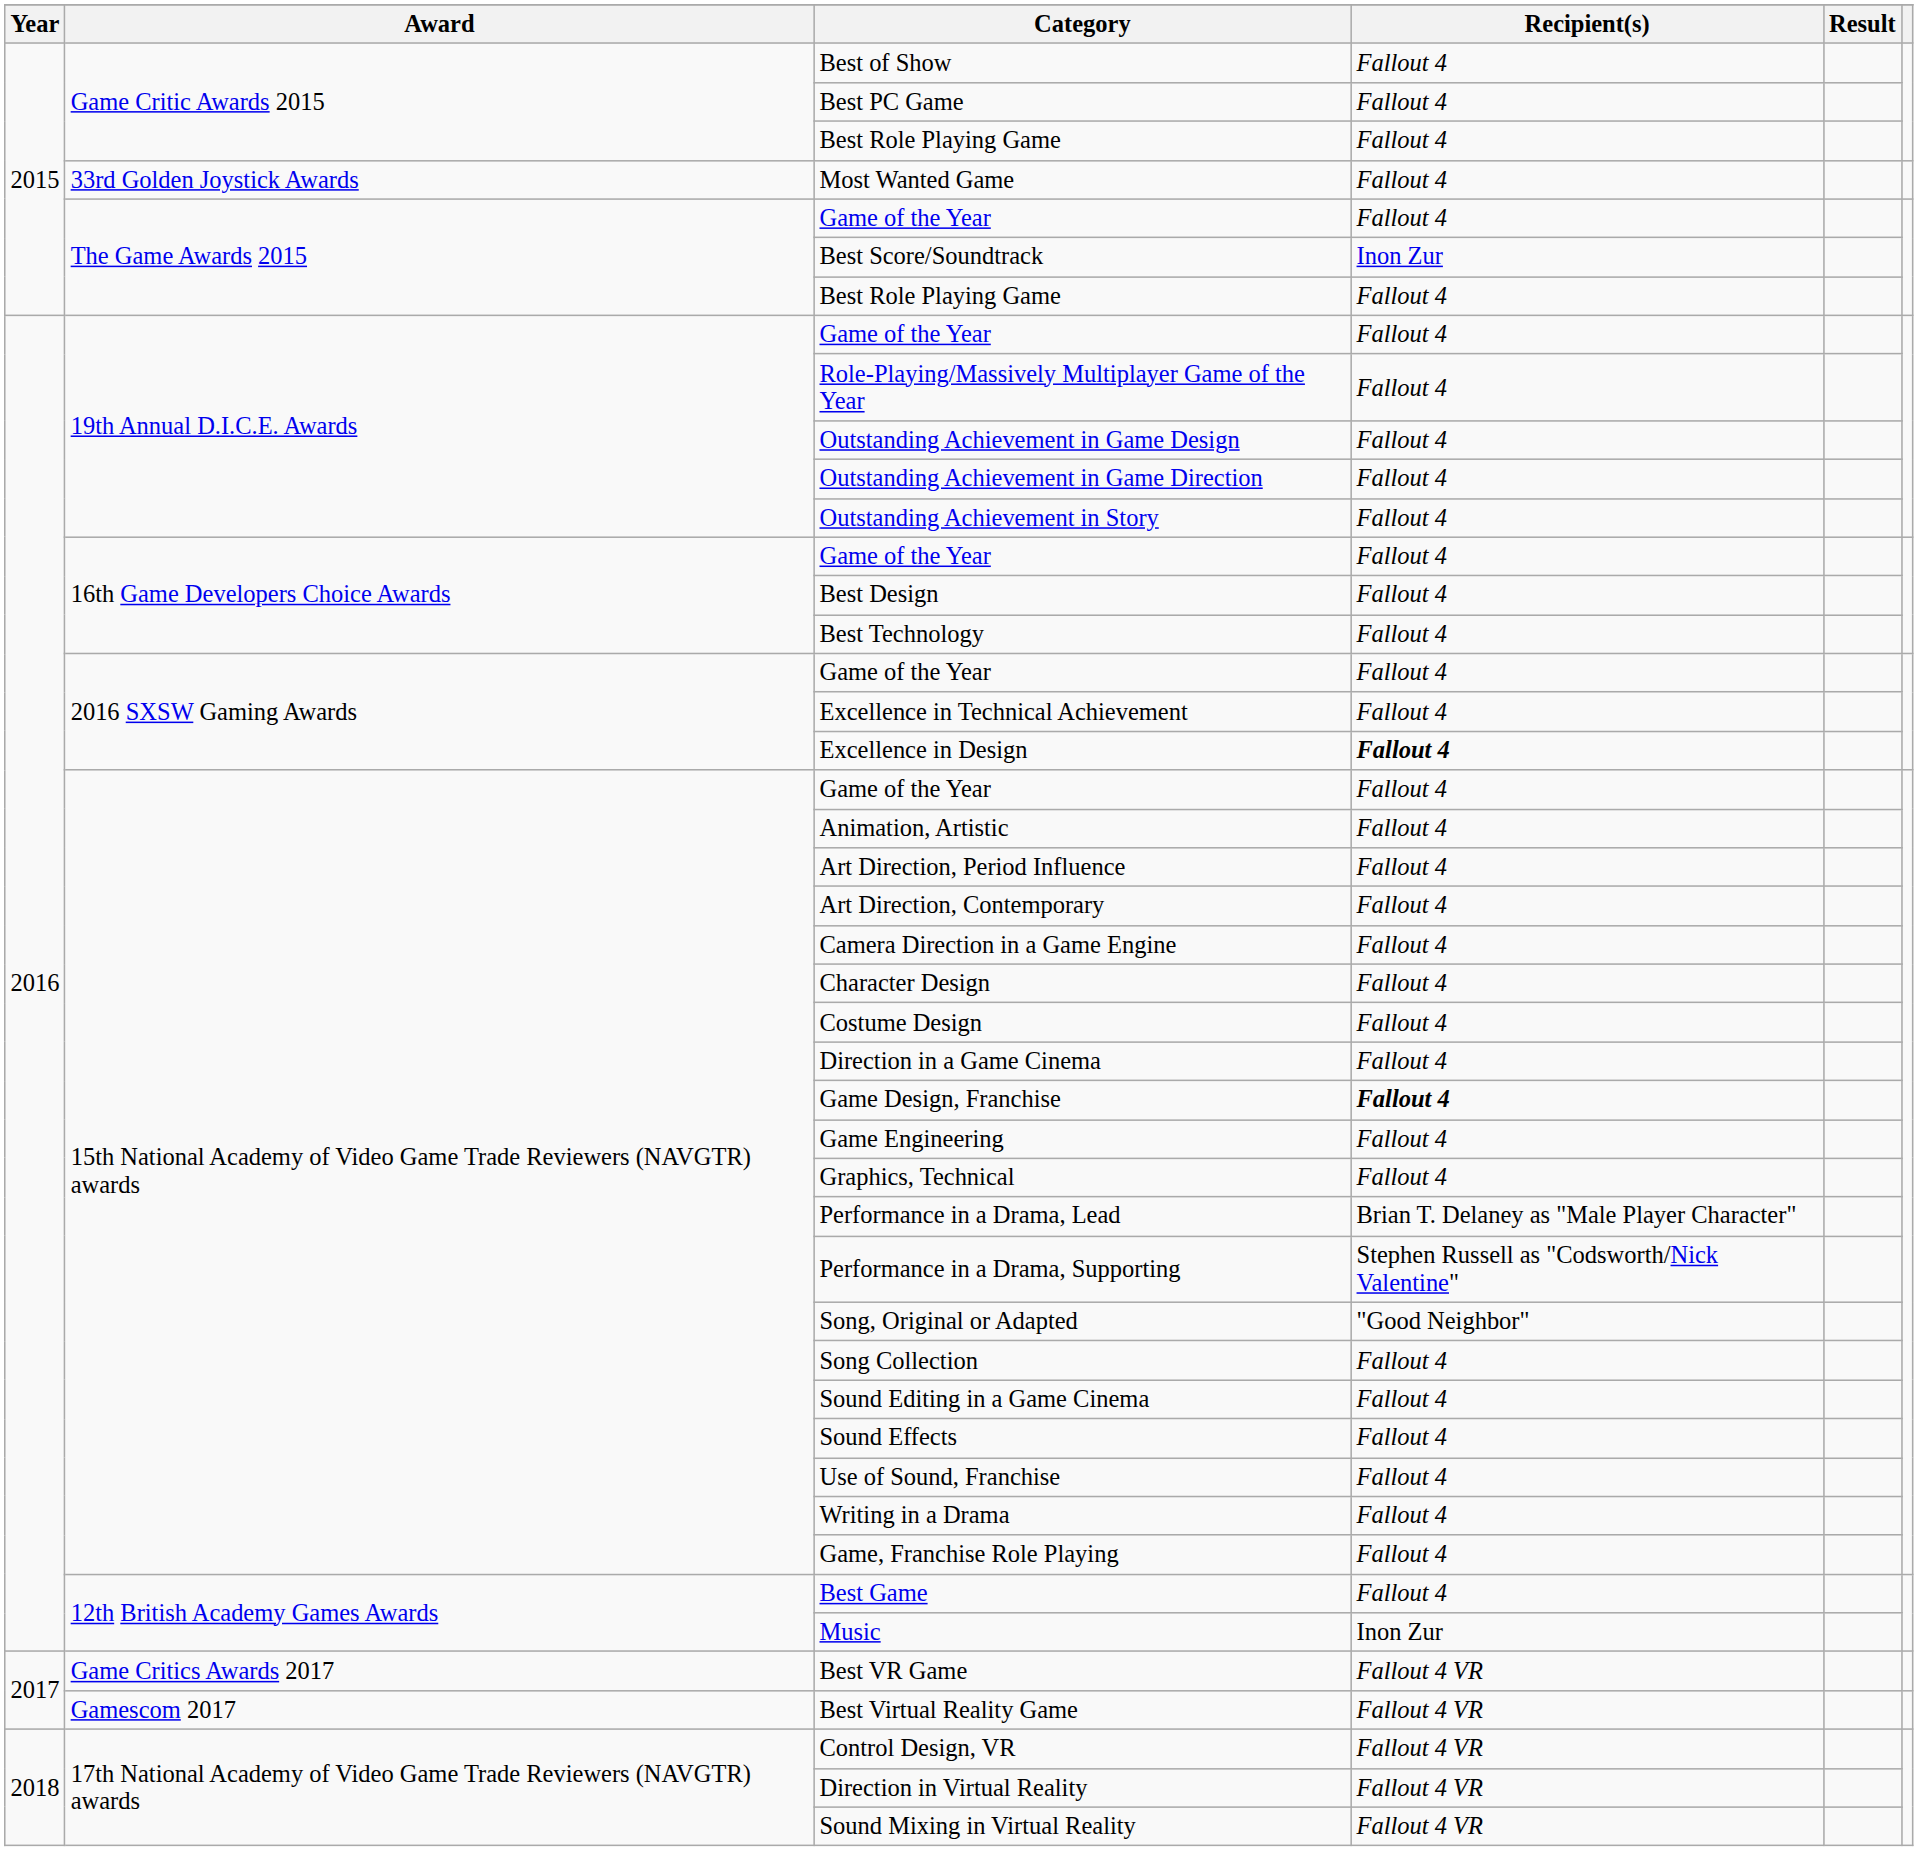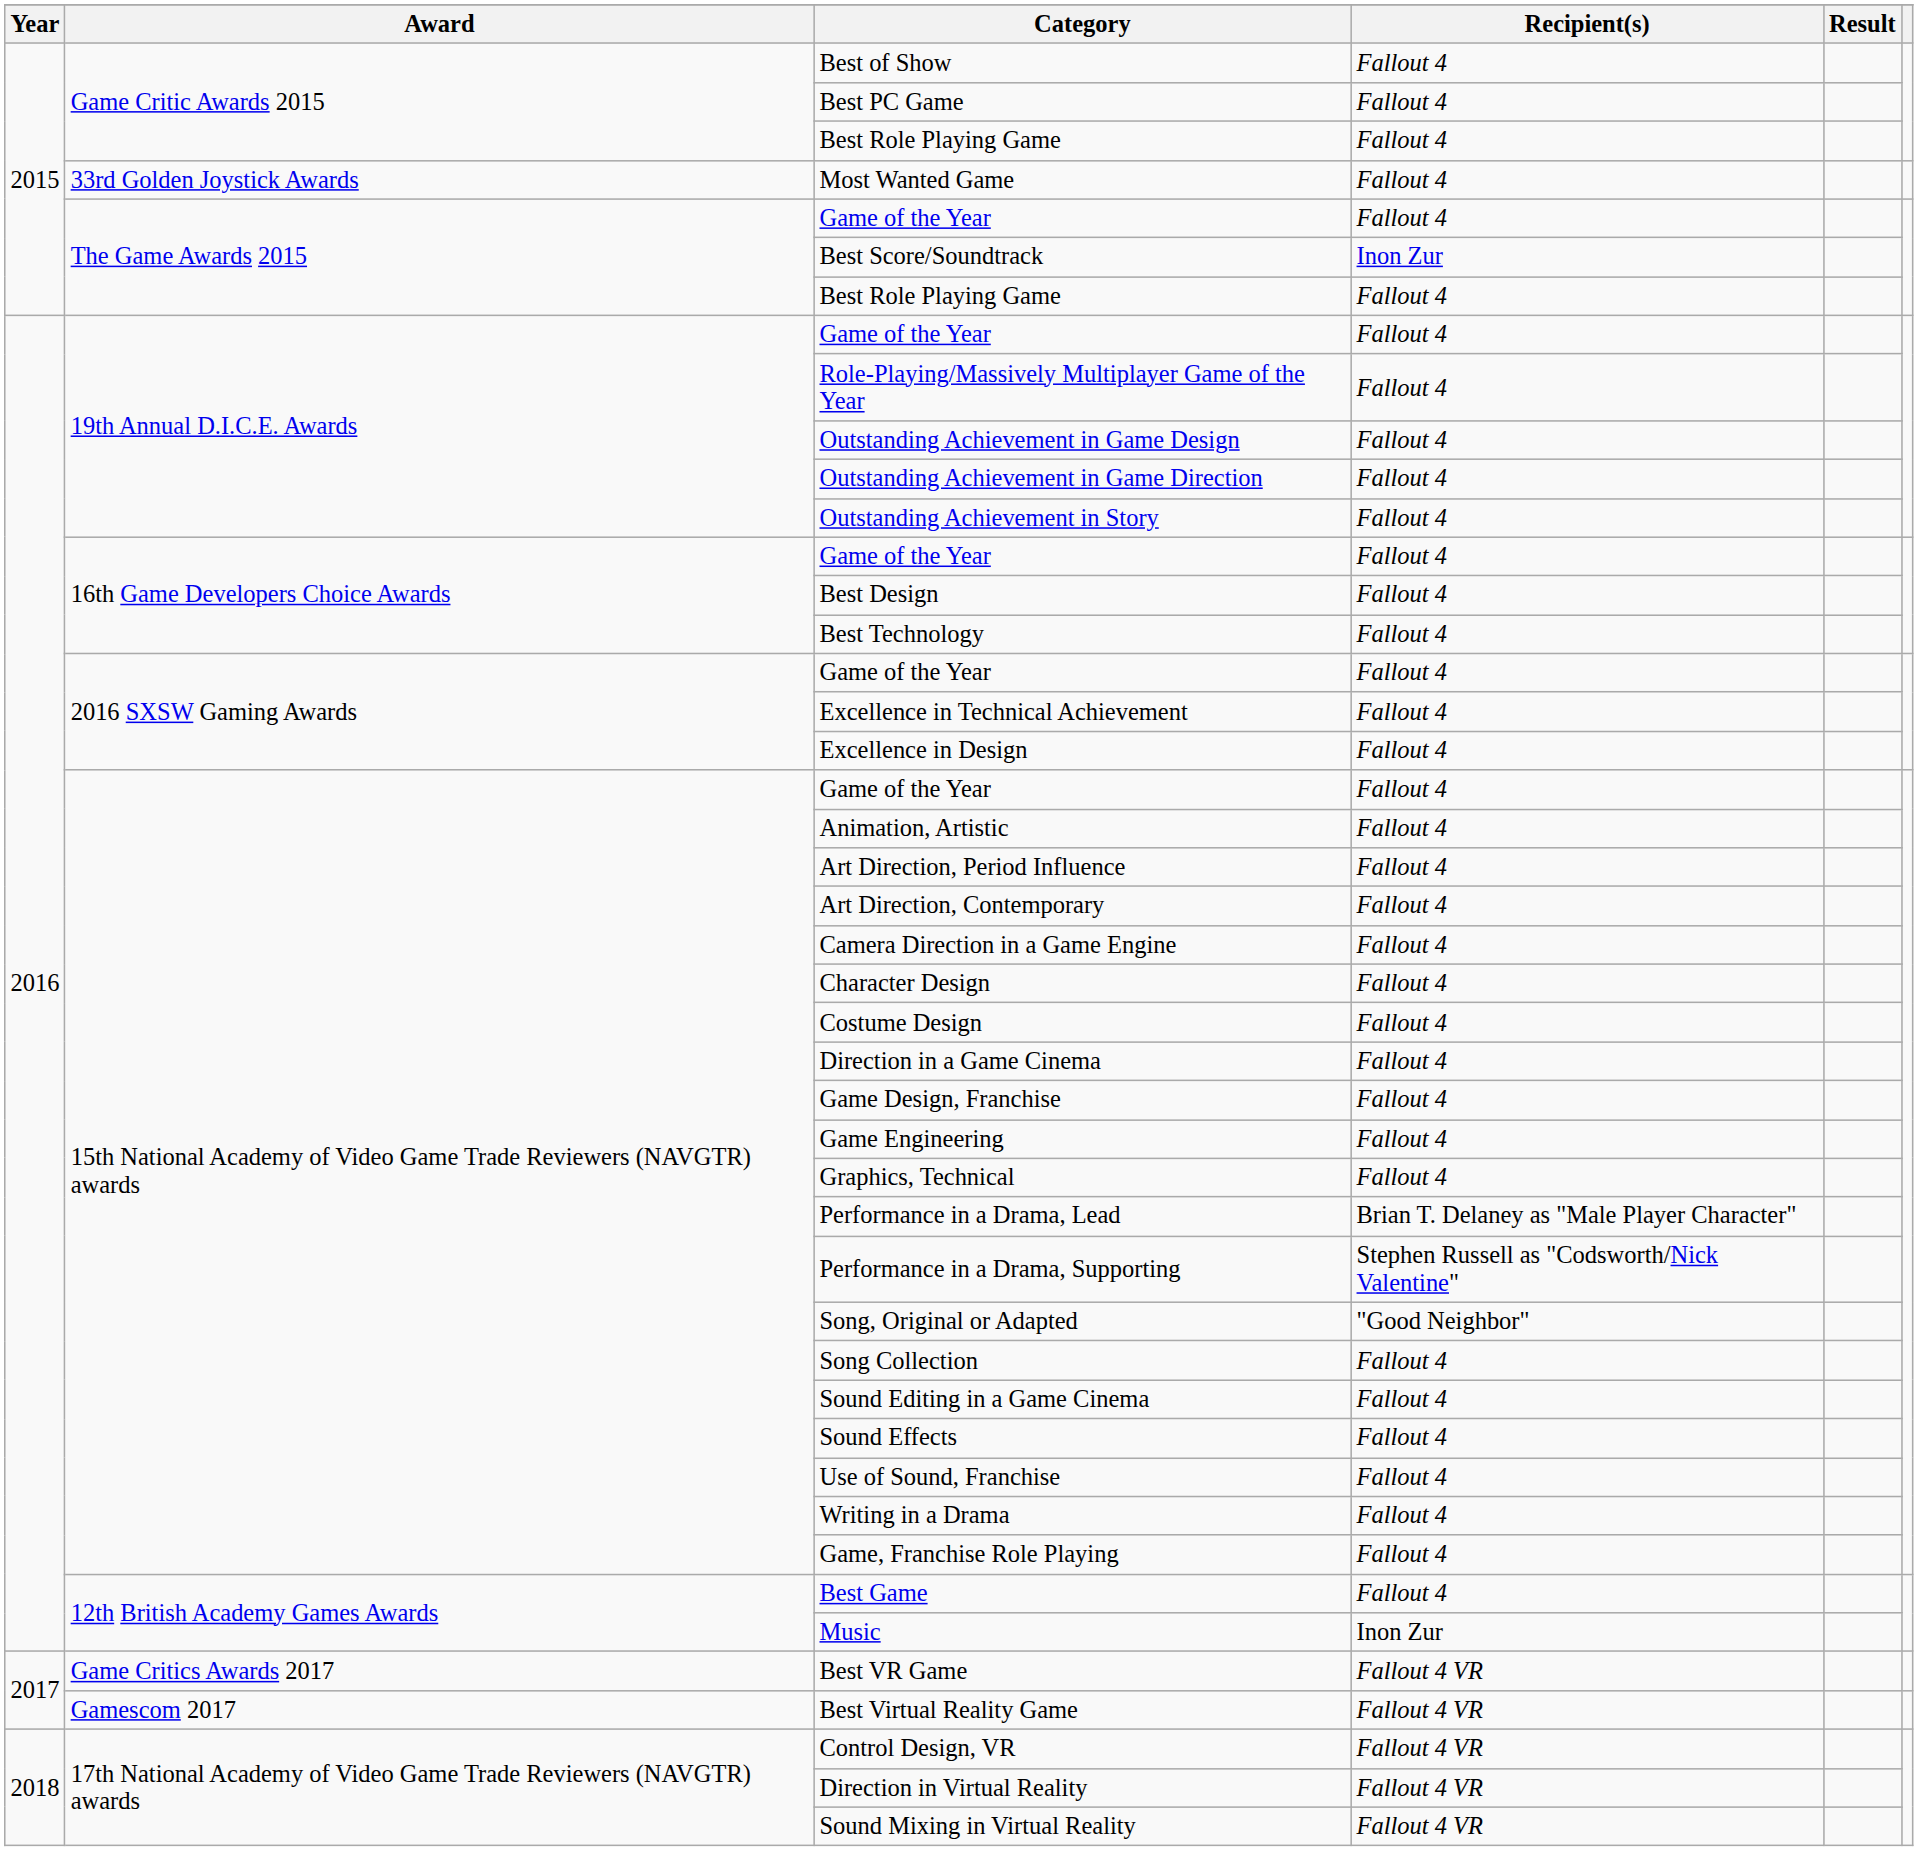(1403, 750) bold -> (1402, 750) normal
(1403, 1099) bold -> (1402, 1099) normal
